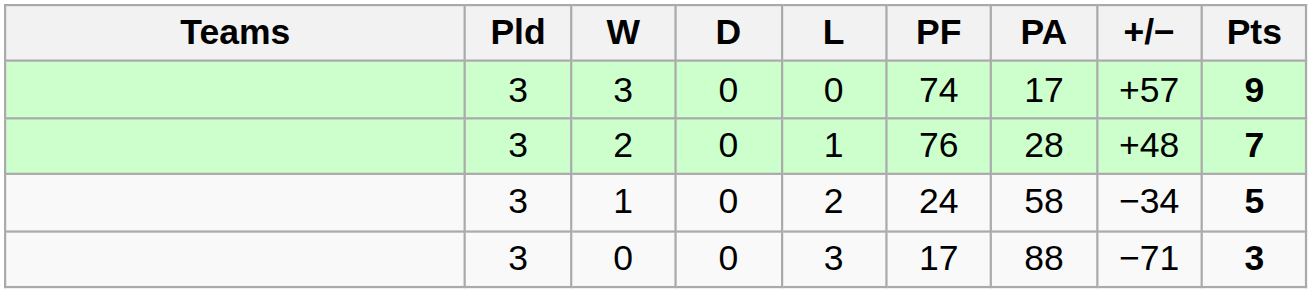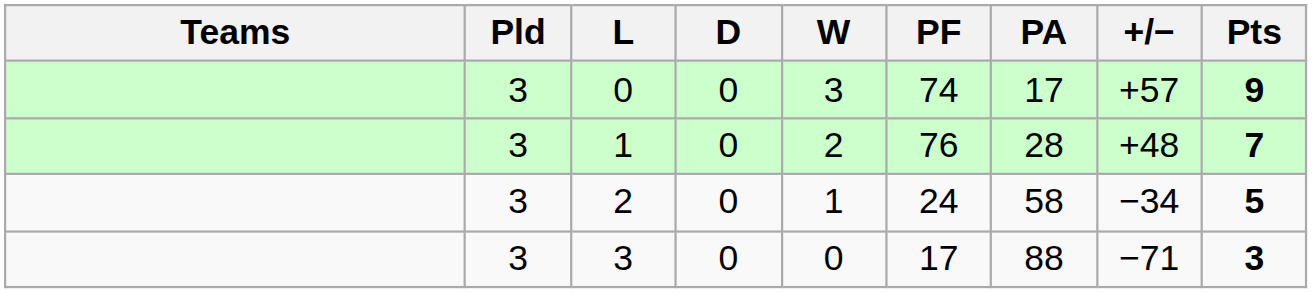columns swapped: (623, 32) <-> (834, 32)
